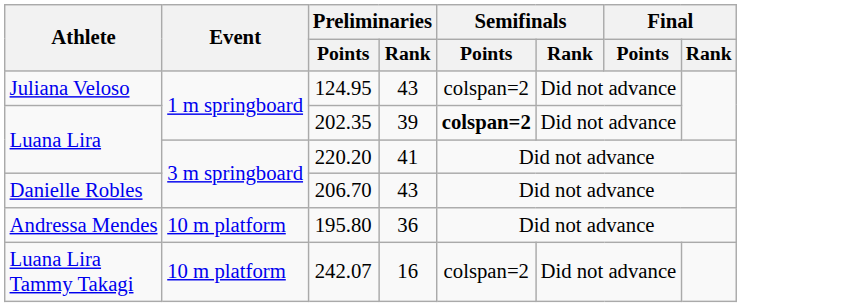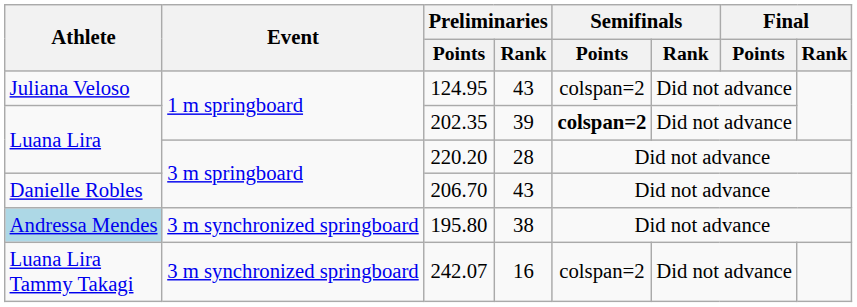(408, 156) 41 -> (523, 156) 28
(84, 225) no background -> (84, 225) lightblue background
(227, 225) 10 m platform -> (293, 225) 3 m synchronized springboard
(408, 225) 36 -> (523, 225) 38
(227, 271) 10 m platform -> (293, 271) 3 m synchronized springboard
